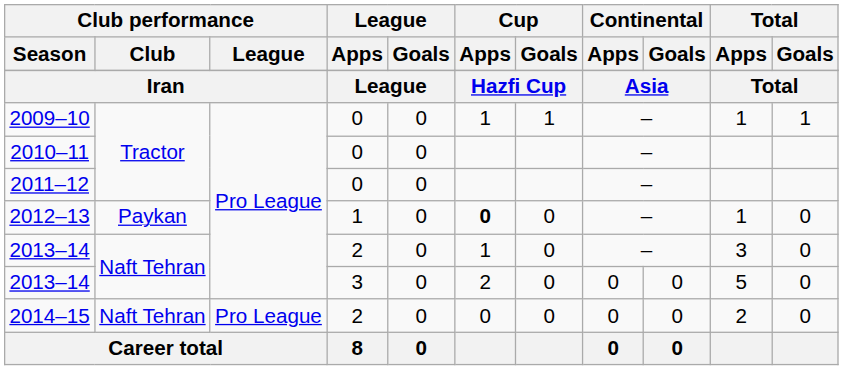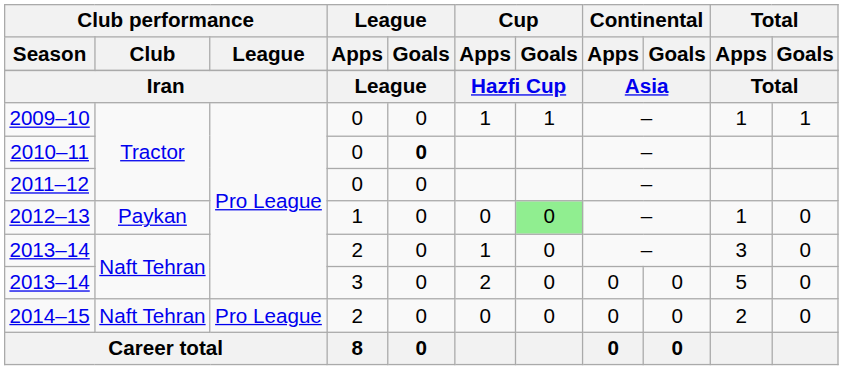(421, 151) normal -> (421, 151) bold
(485, 217) bold -> (485, 217) normal
(549, 217) no background -> (549, 217) lightgreen background
